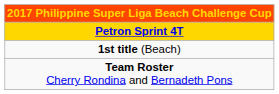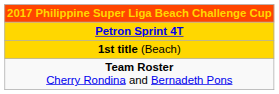(139, 49) no background -> (139, 49) gold background
